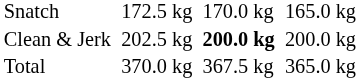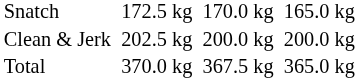(239, 39) bold -> (238, 39) normal
